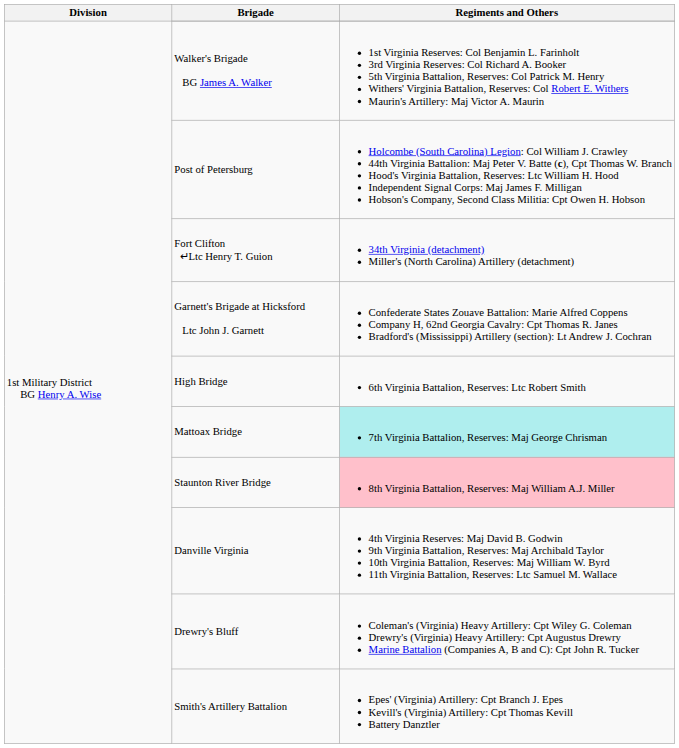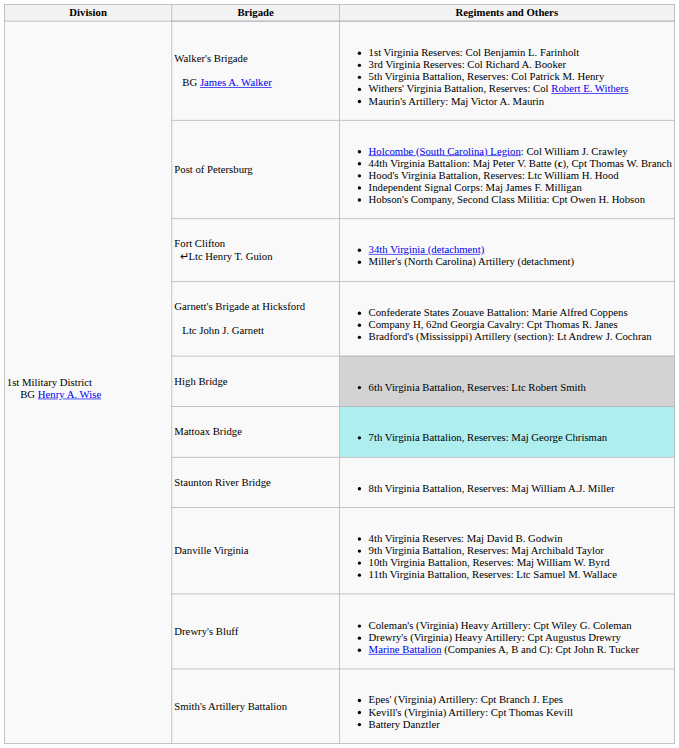(507, 387) no background -> (507, 387) lightgrey background
(507, 488) pink background -> (507, 488) no background
